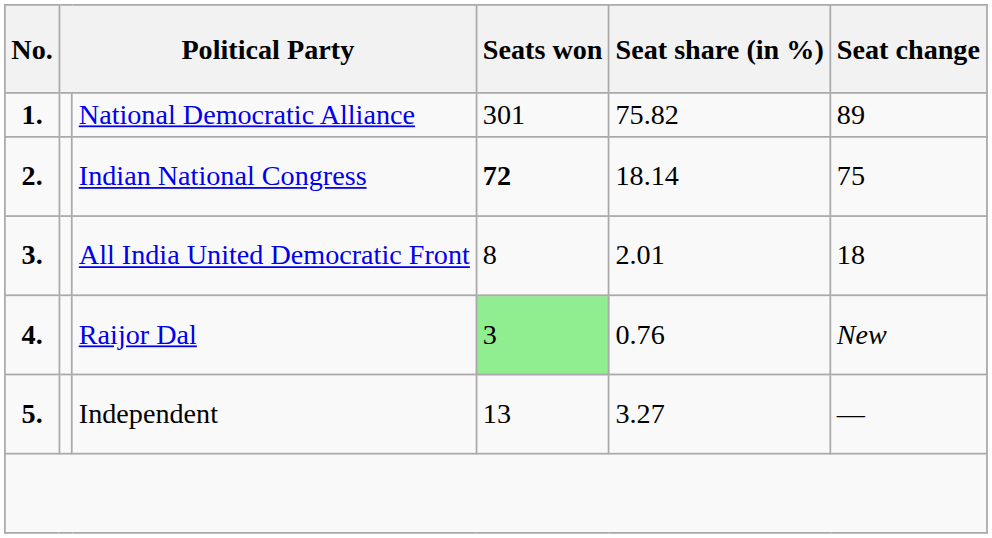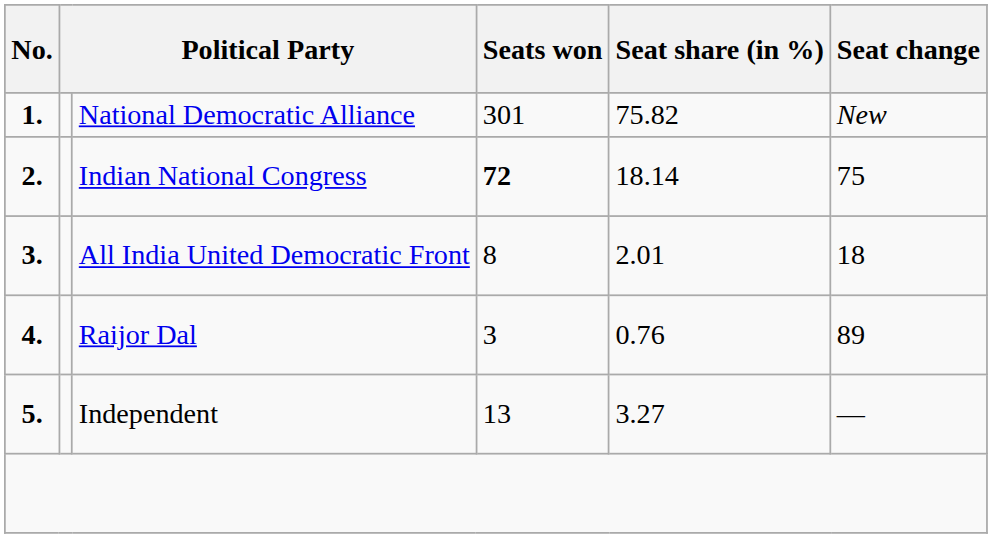(851, 114) 89 -> (862, 114) New
(490, 335) lightgreen background -> (490, 335) no background
(862, 335) New -> (851, 335) 89
